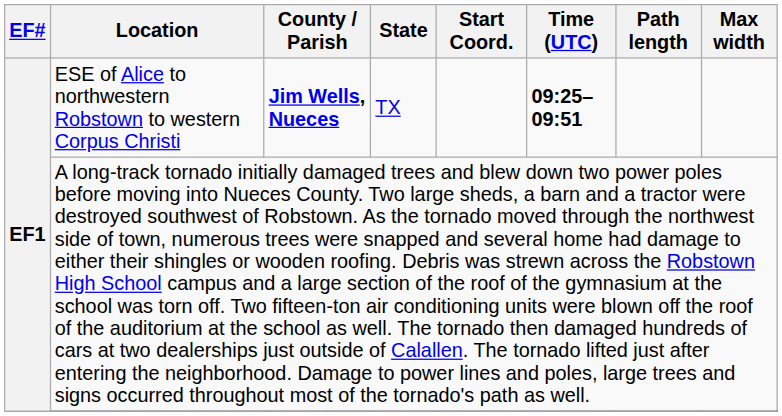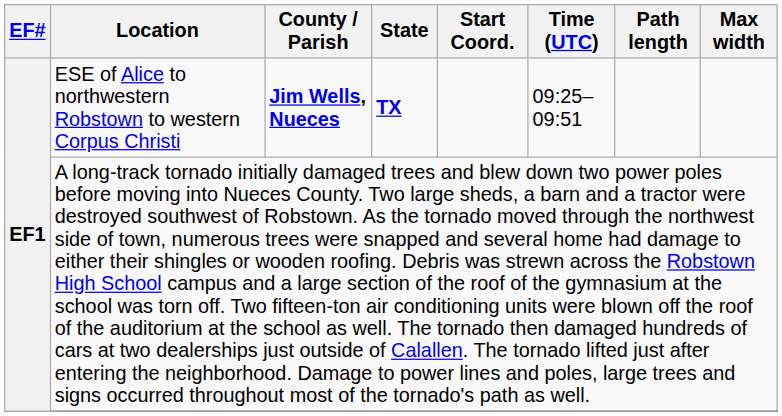(388, 107) normal -> (389, 107) bold
(562, 107) bold -> (563, 107) normal
